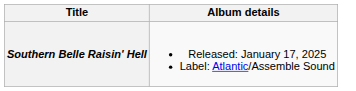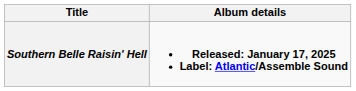(243, 60) normal -> (250, 60) bold
